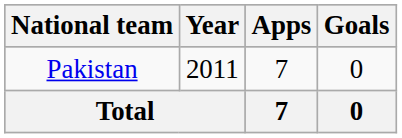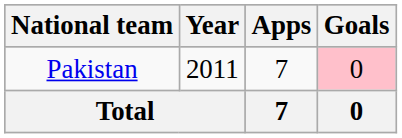(357, 68) no background -> (357, 68) pink background
